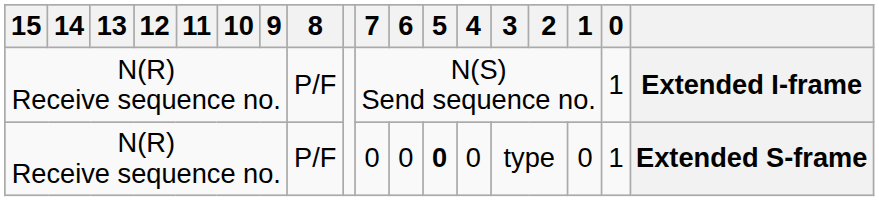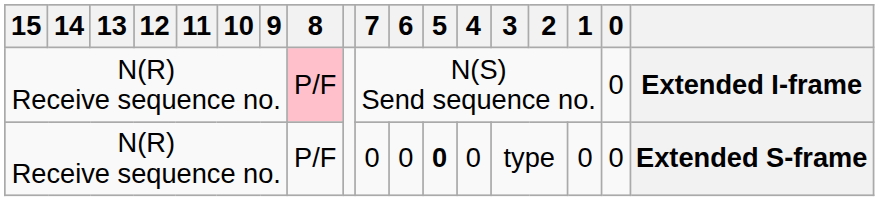(315, 84) no background -> (315, 84) pink background
(616, 84) 1 -> (616, 84) 0
(616, 158) 1 -> (616, 158) 0
